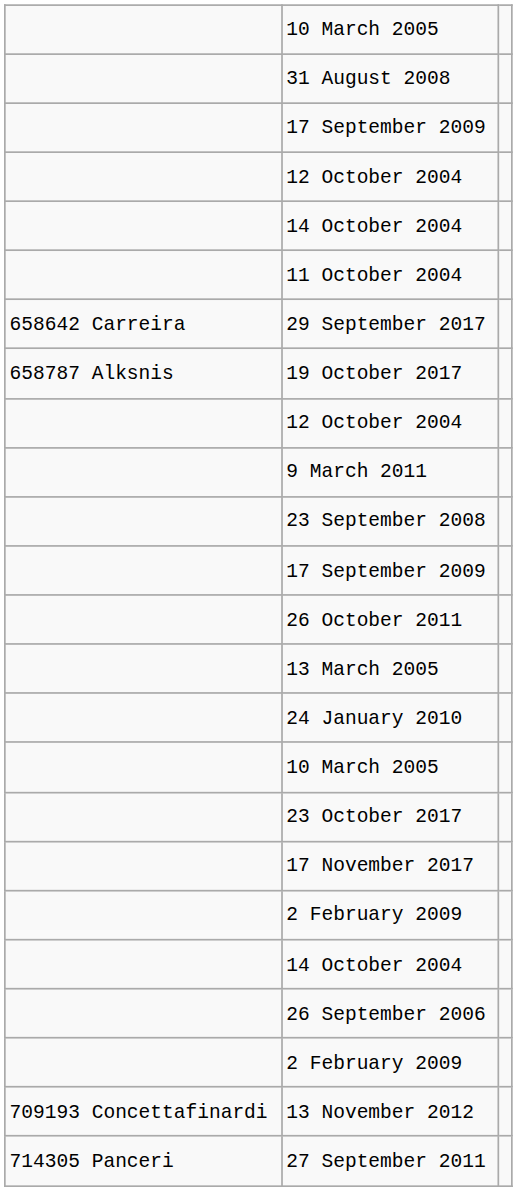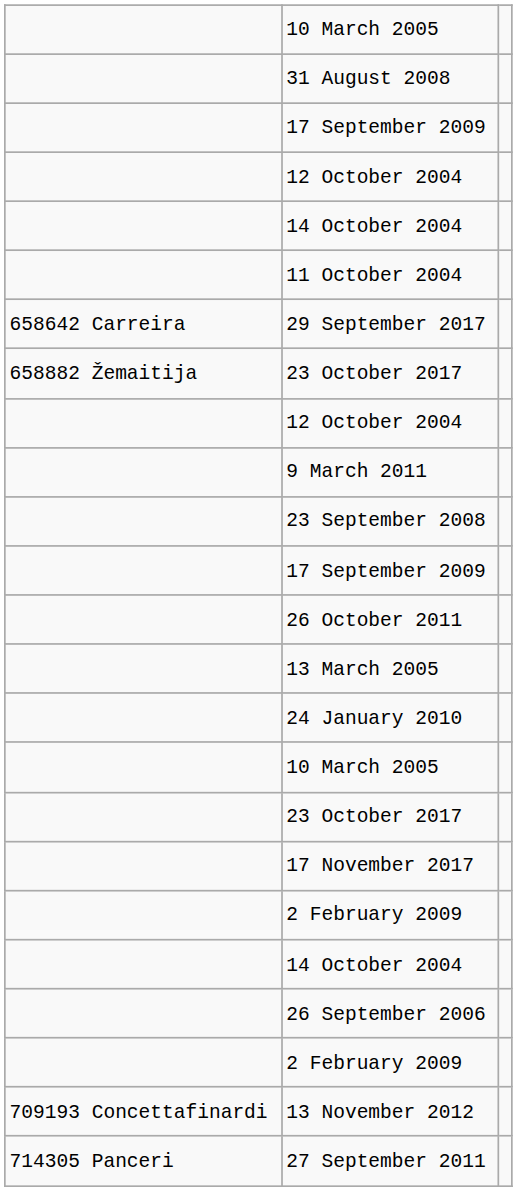- row: (92, 374)
+ row: (103, 374)
